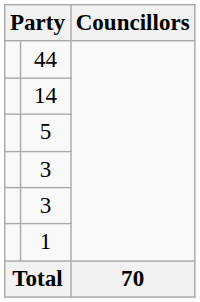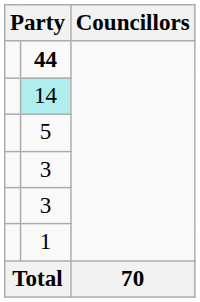(45, 59) normal -> (45, 59) bold
(45, 95) no background -> (45, 95) paleturquoise background
